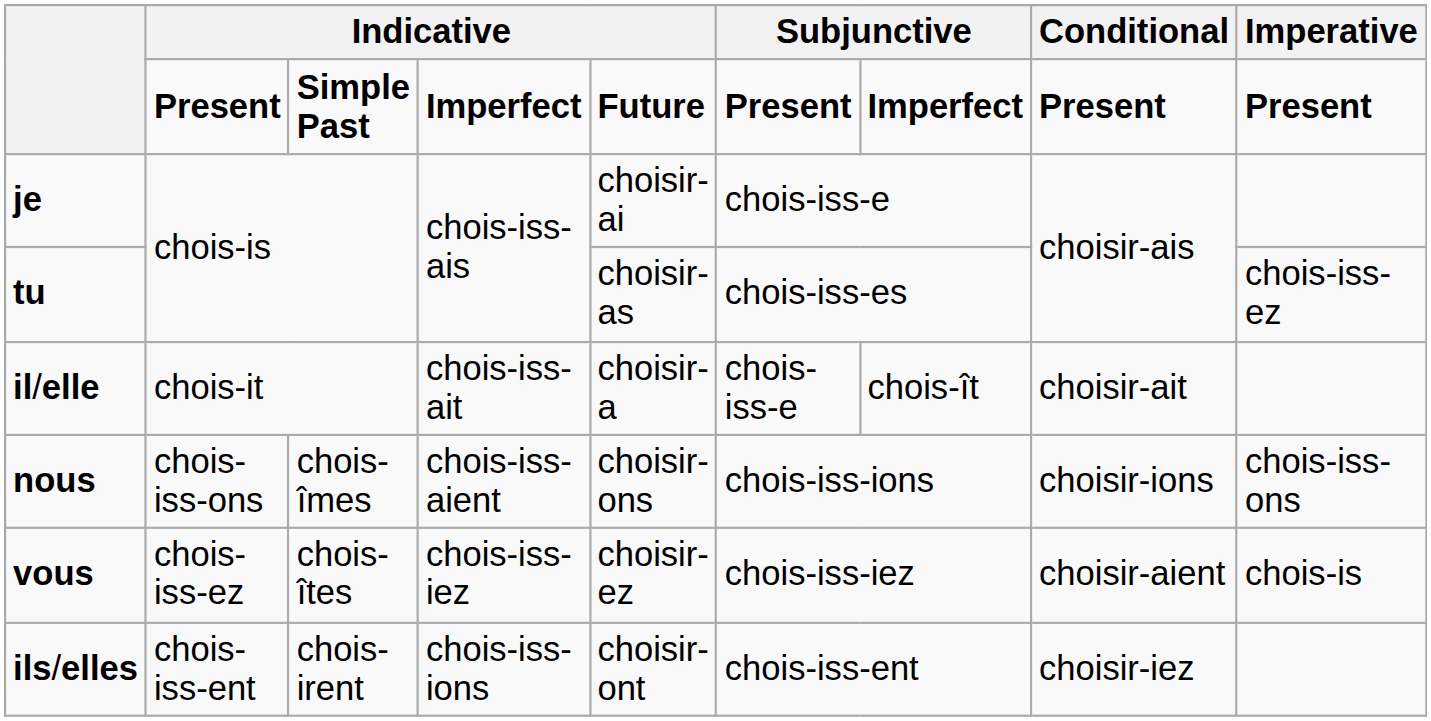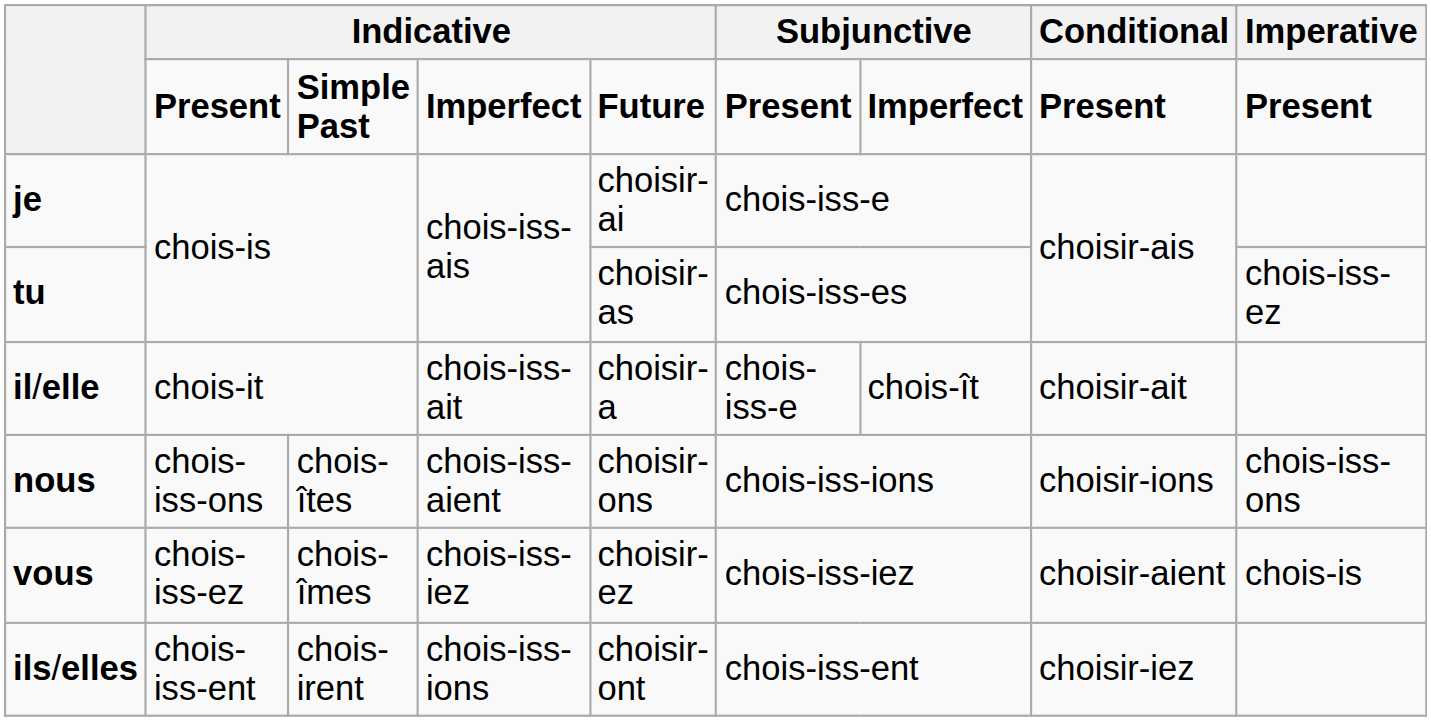(343, 480) chois-îmes -> (343, 480) chois-îtes
(343, 574) chois-îtes -> (343, 574) chois-îmes
